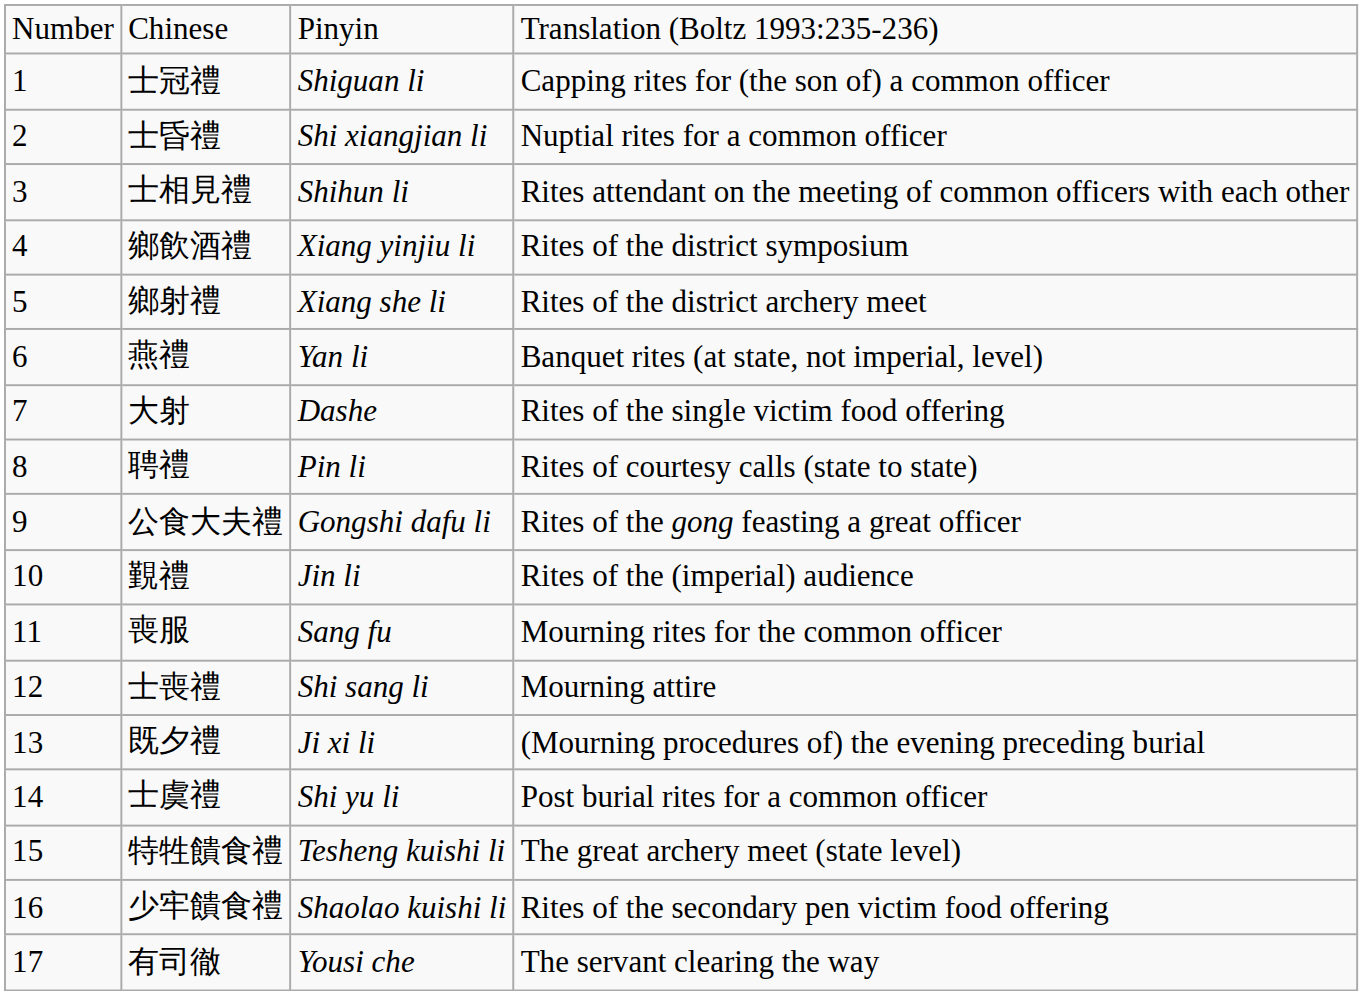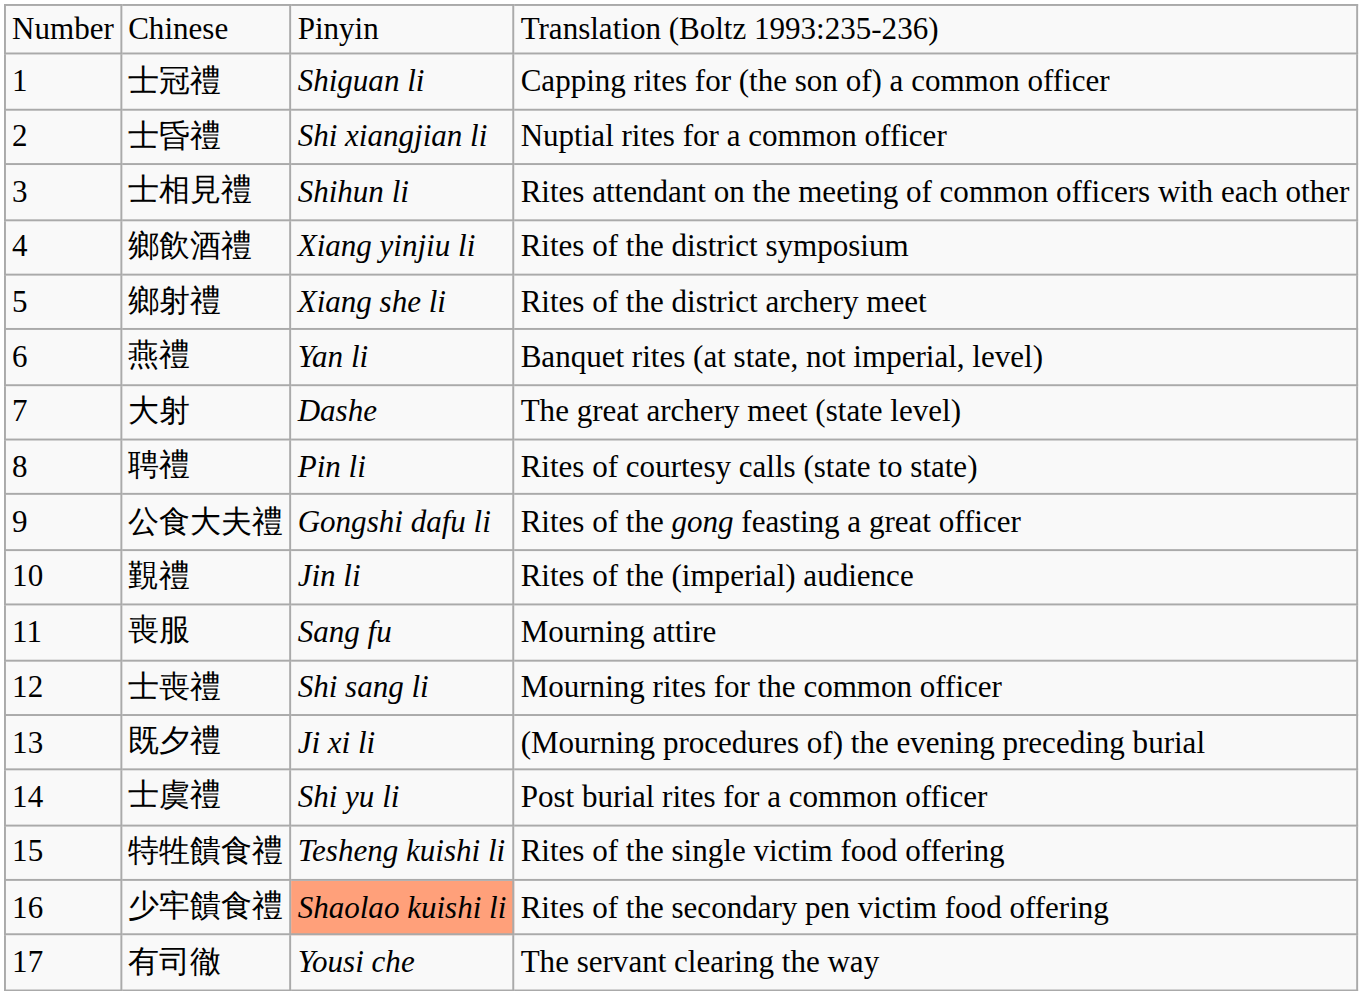(763, 411) Rites of the single victim food offering -> (741, 411) The great archery meet (state level)
(761, 631) Mourning rites for the common officer -> (618, 631) Mourning attire
(618, 686) Mourning attire -> (761, 686) Mourning rites for the common officer
(741, 851) The great archery meet (state level) -> (763, 851) Rites of the single victim food offering
(402, 906) no background -> (402, 906) lightsalmon background
